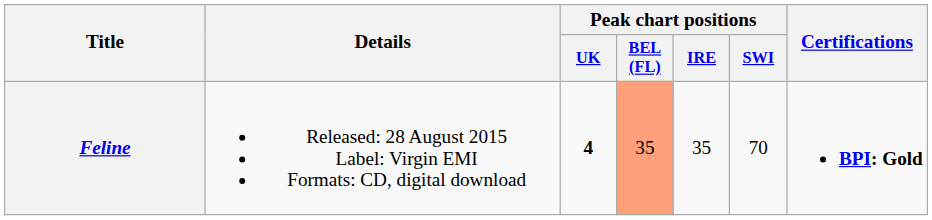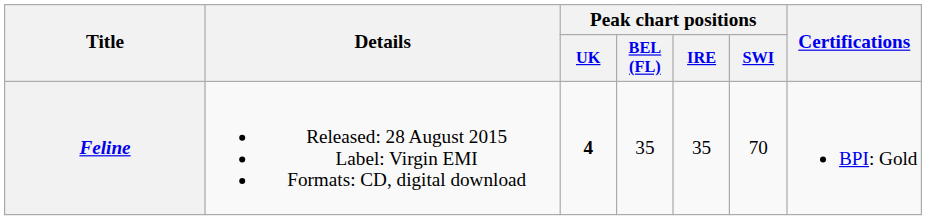(645, 147) lightsalmon background -> (645, 147) no background
(857, 159) bold -> (854, 159) normal
